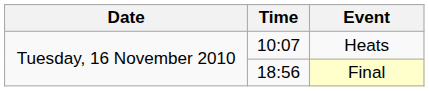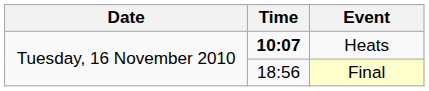(279, 45) normal -> (279, 45) bold
